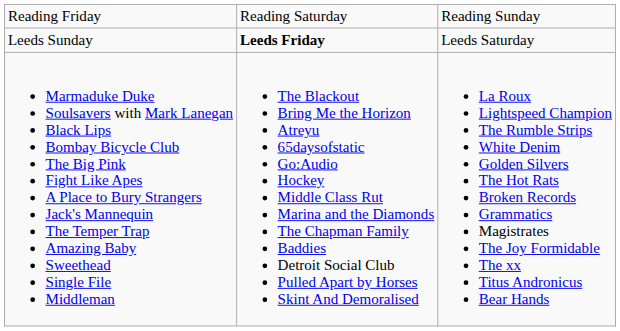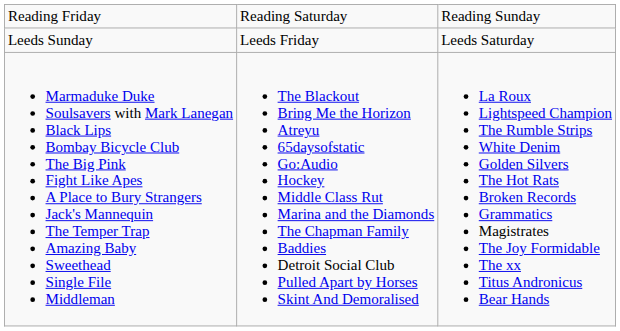(282, 40) bold -> (279, 40) normal
